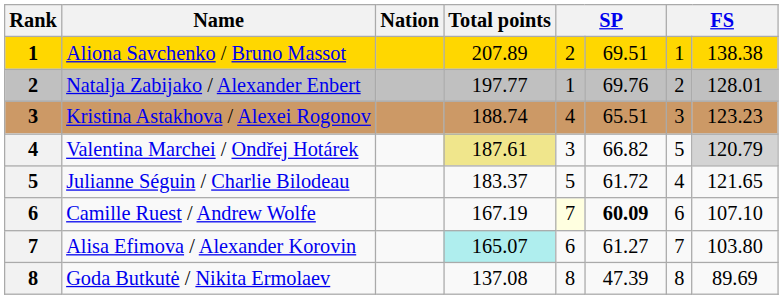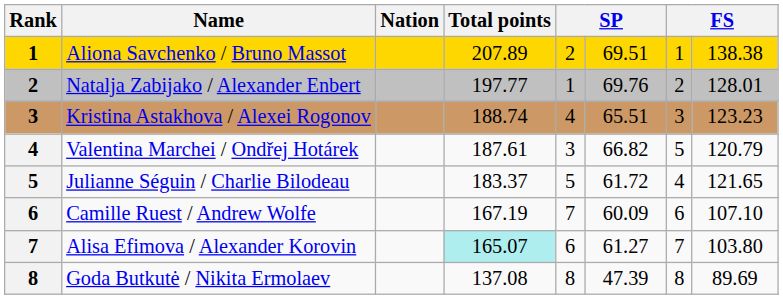(500, 149) khaki background -> (500, 149) no background
(735, 149) lightgrey background -> (735, 149) no background
(570, 213) lightyellow background -> (570, 213) no background
(626, 213) bold -> (626, 213) normal
